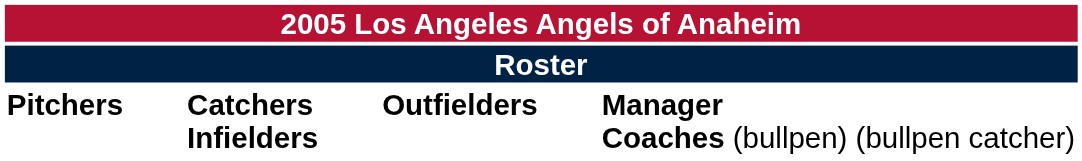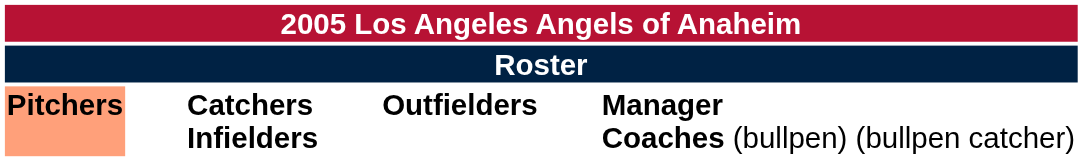(65, 105) no background -> (65, 105) lightsalmon background
